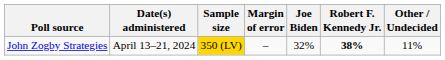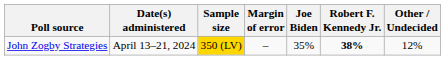(304, 45) 32% -> (304, 45) 35%
(412, 45) 11% -> (412, 45) 12%
